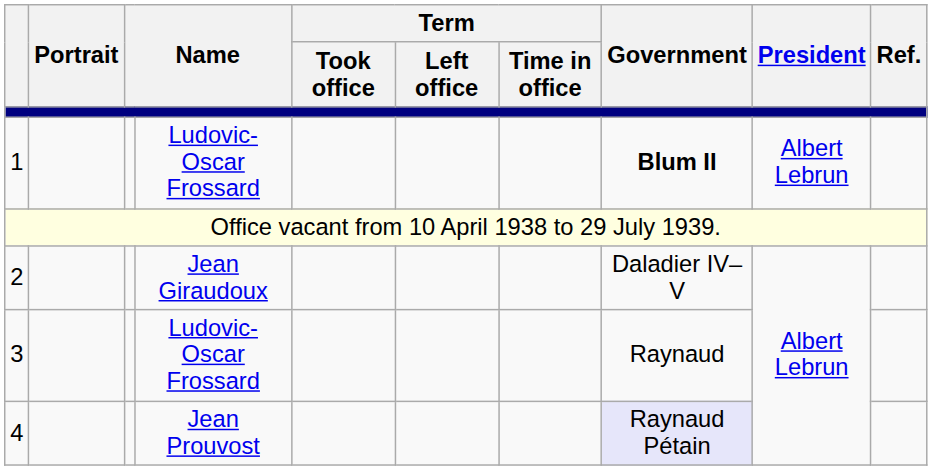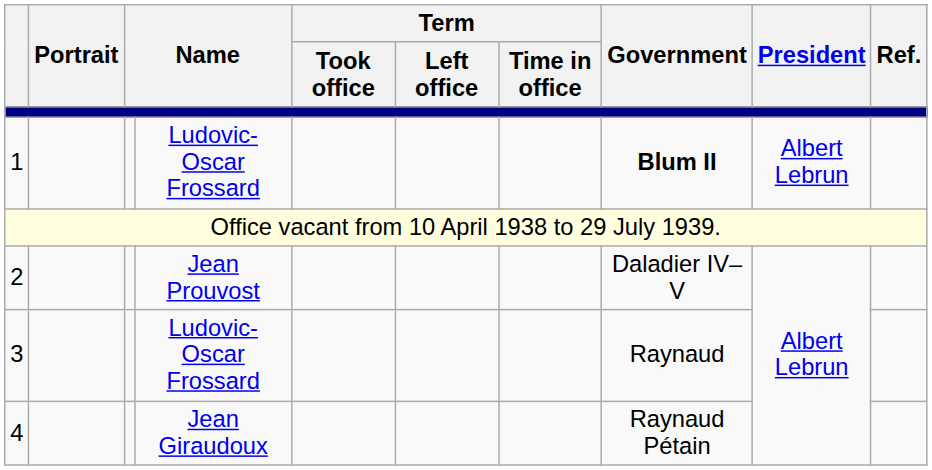(213, 277) Jean Giraudoux -> (213, 277) Jean Prouvost
(213, 432) Jean Prouvost -> (213, 432) Jean Giraudoux
(677, 432) lavender background -> (677, 432) no background
